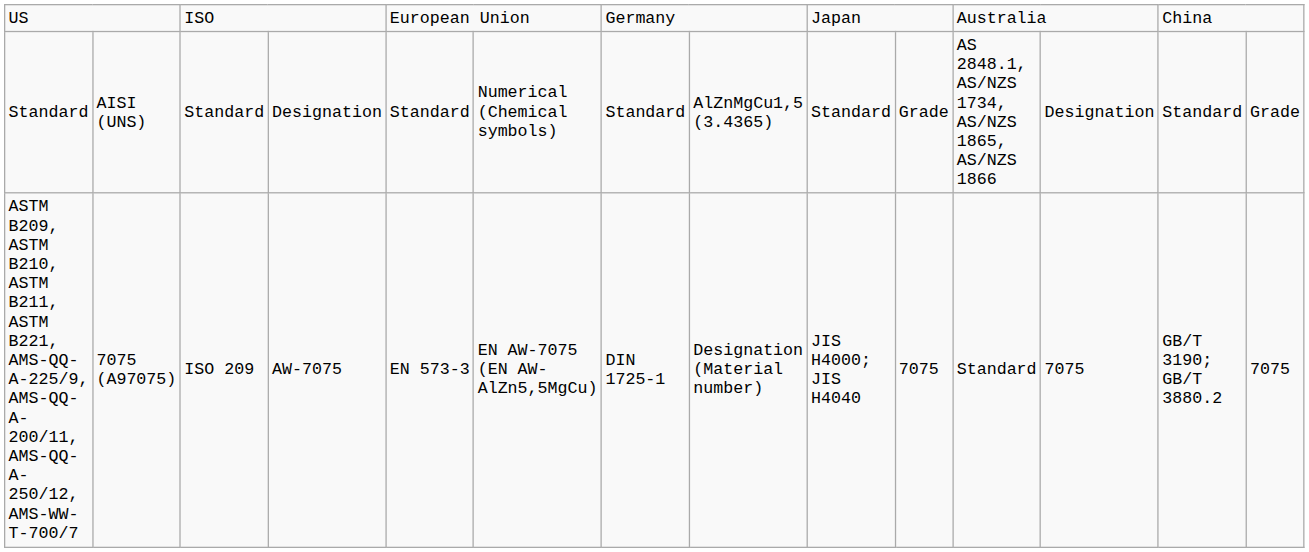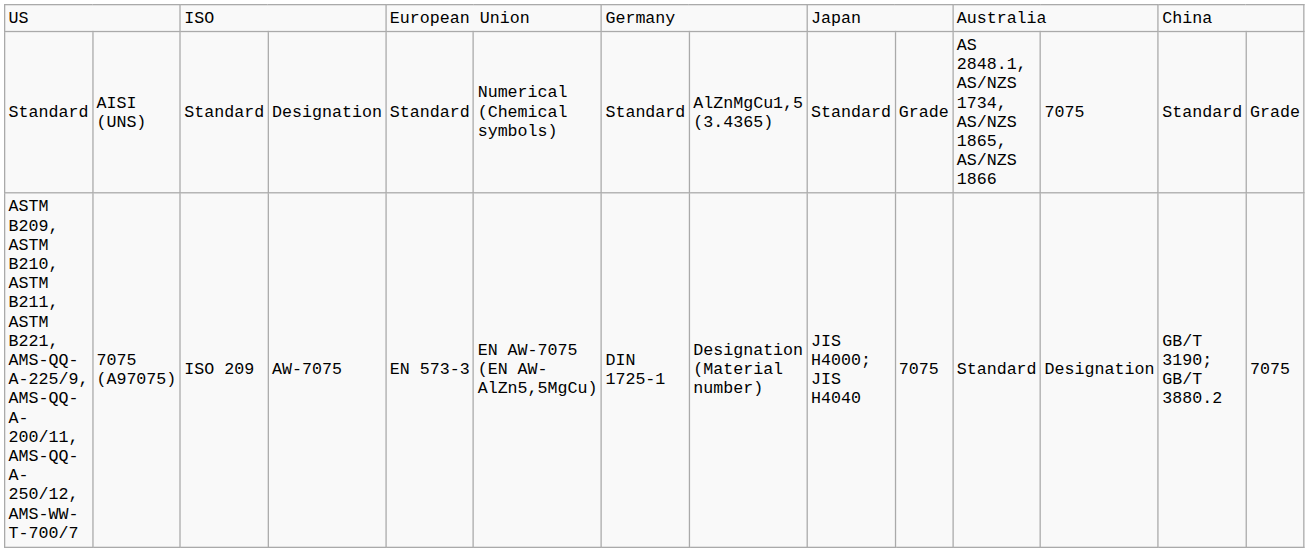(1099, 113) Designation -> (1064, 113) 7075
(1064, 370) 7075 -> (1099, 370) Designation
